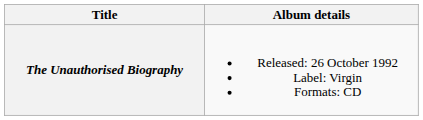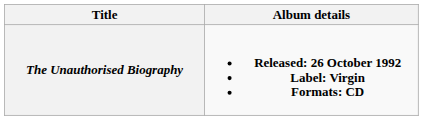(311, 77) normal -> (311, 77) bold
